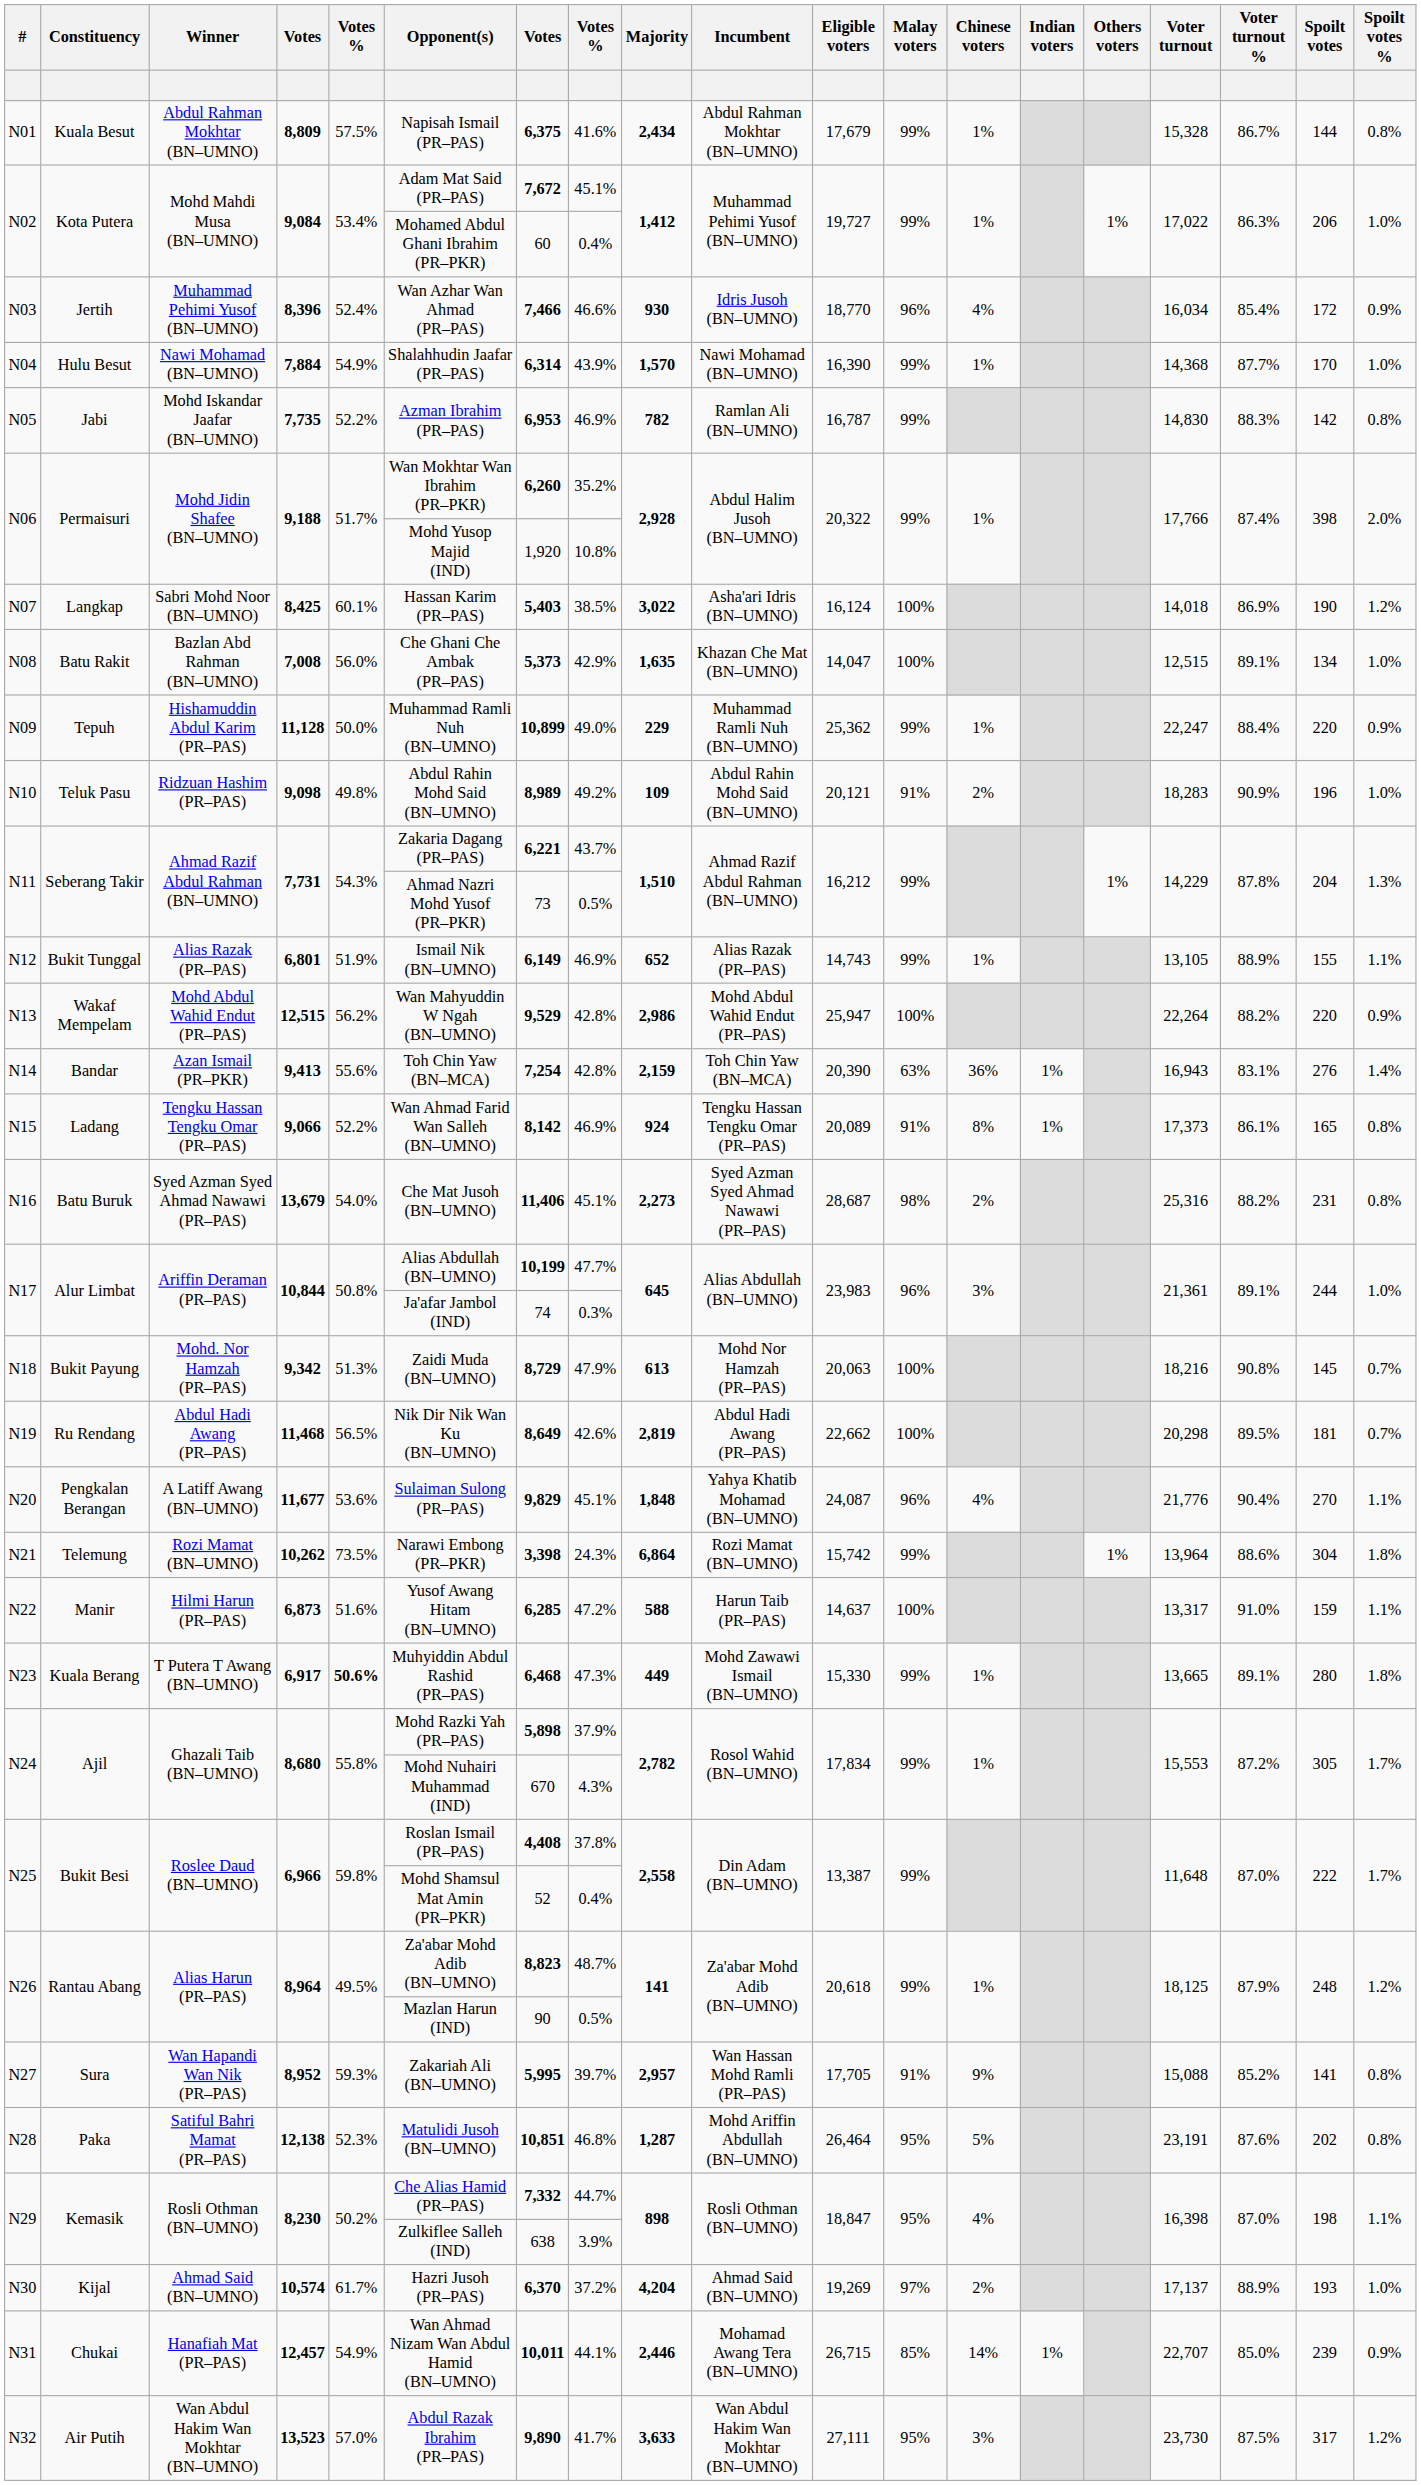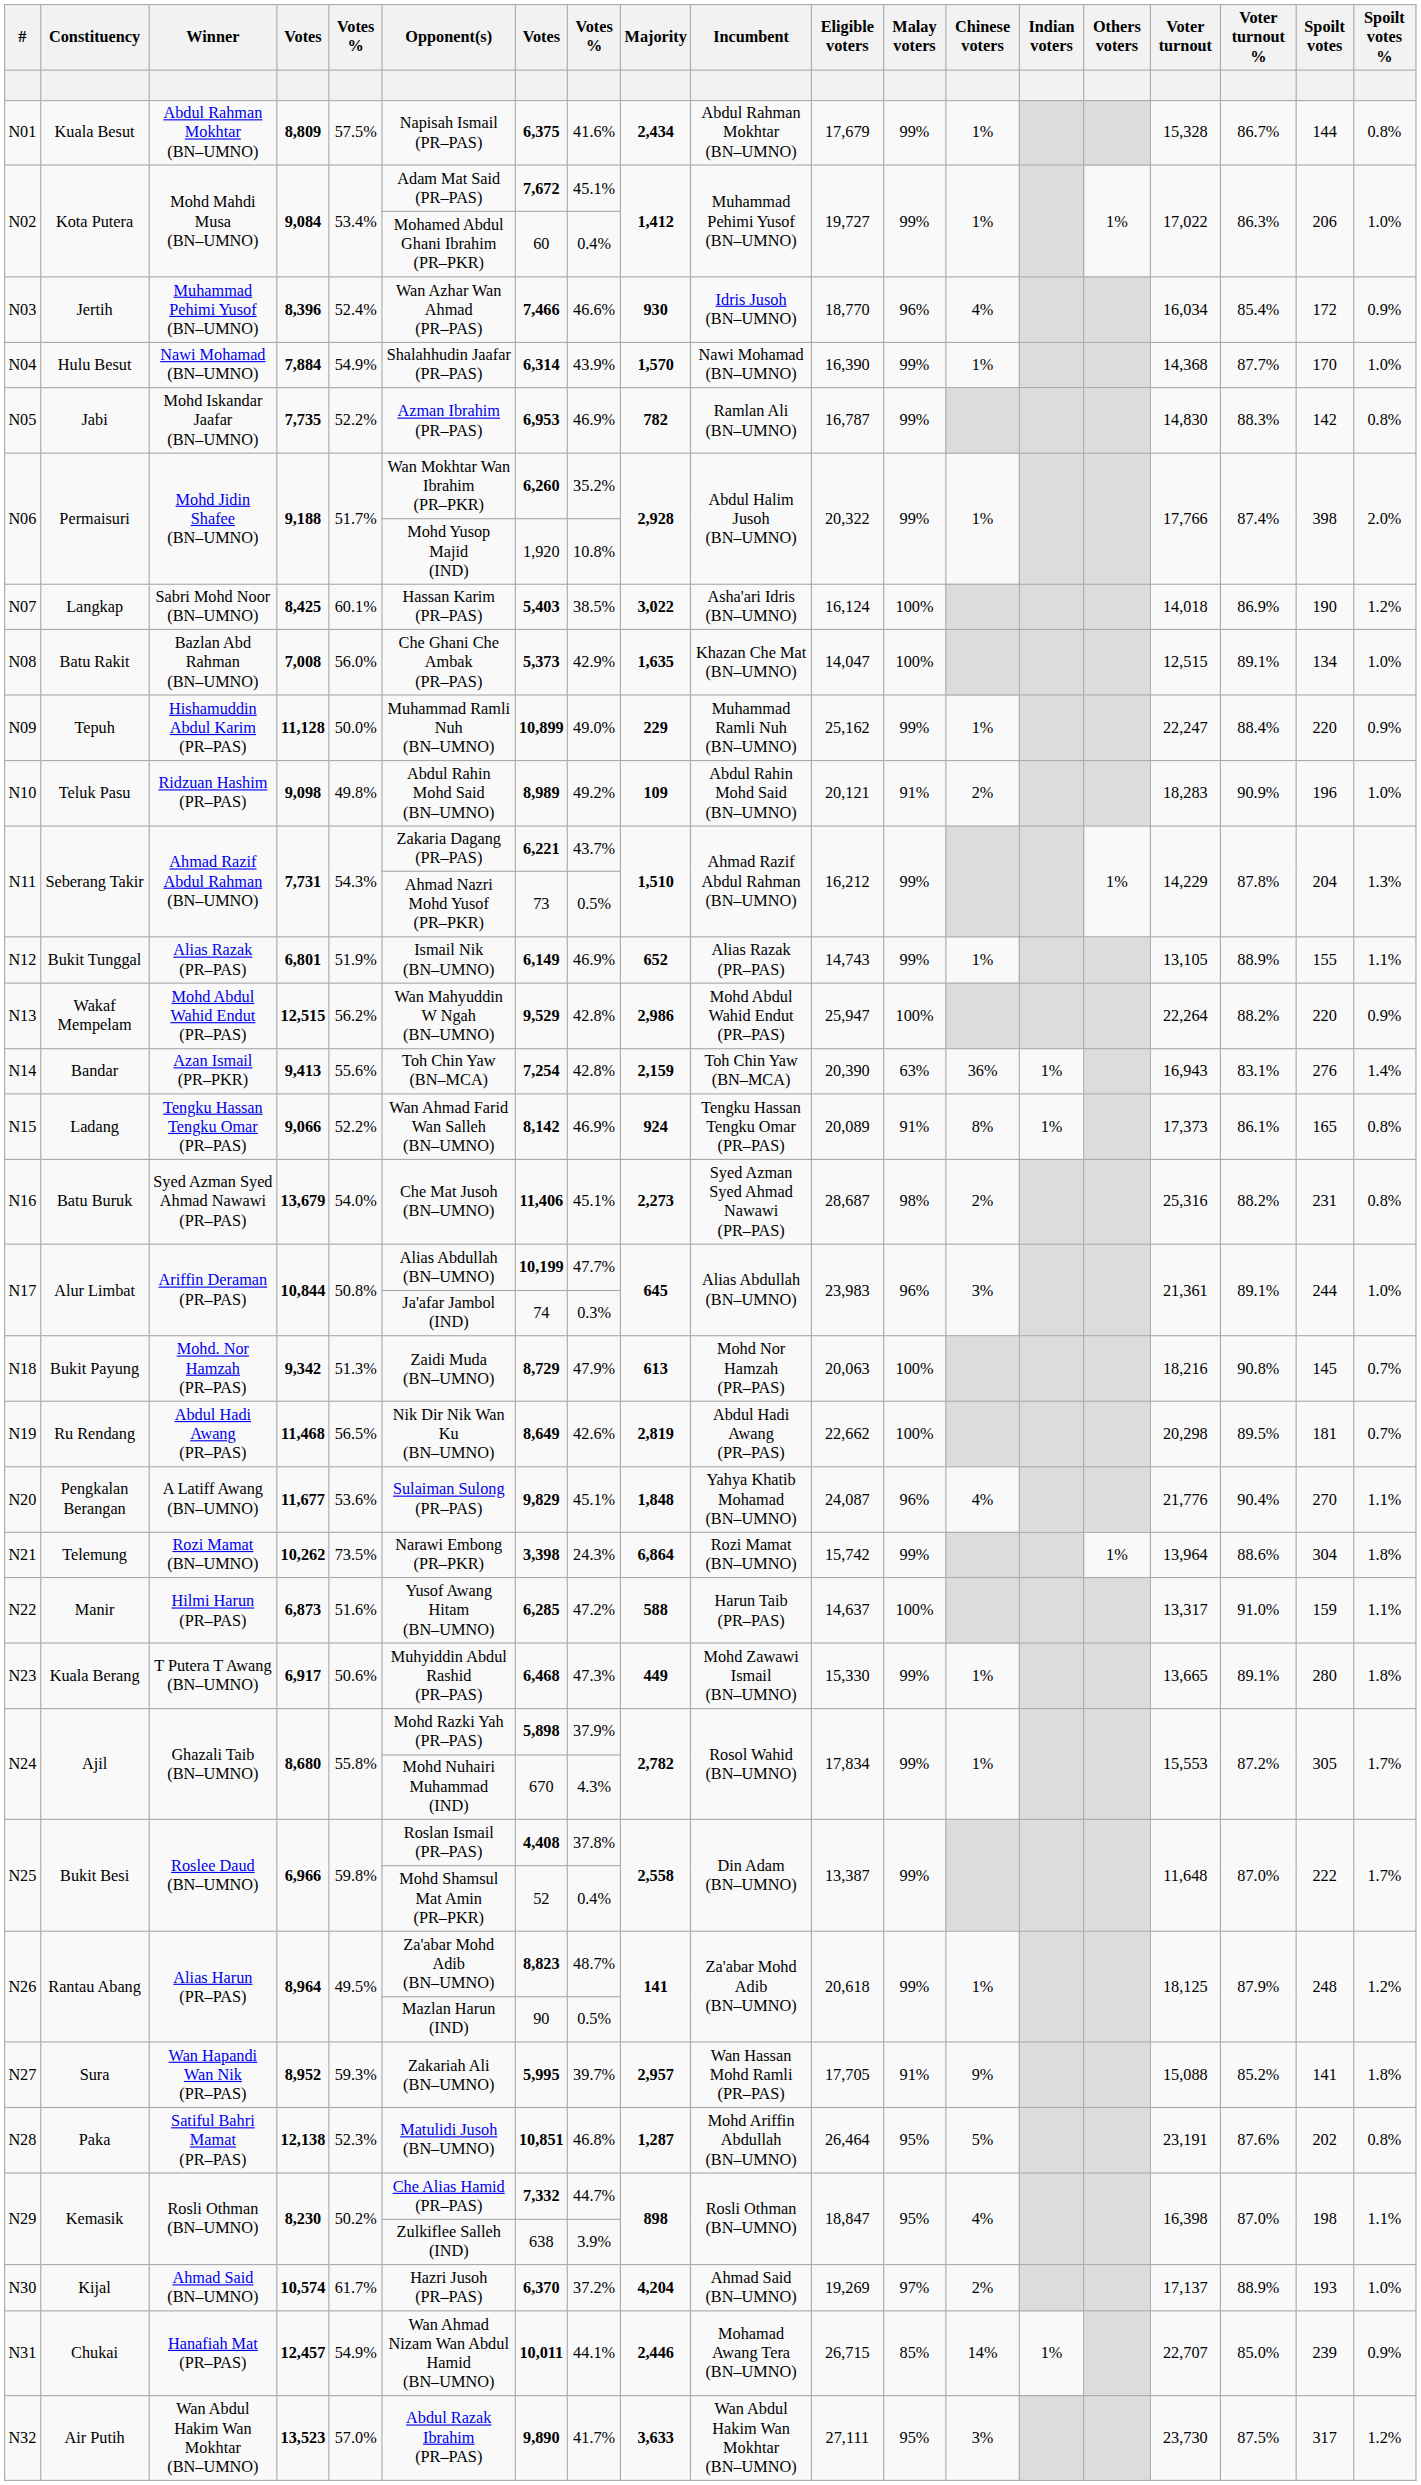(848, 727) 25,362 -> (847, 727) 25,162
(356, 1676) bold -> (356, 1676) normal
(1384, 2075) 0.8% -> (1384, 2075) 1.8%
